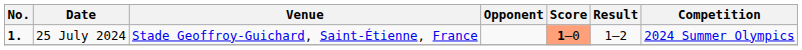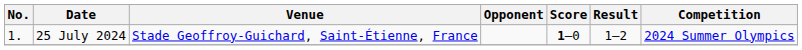(15, 35) bold -> (15, 35) normal
(568, 35) lightsalmon background -> (568, 35) no background
